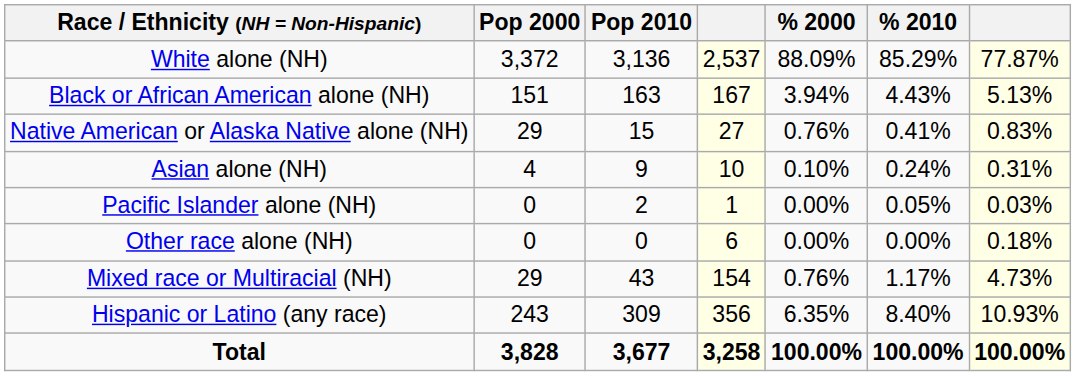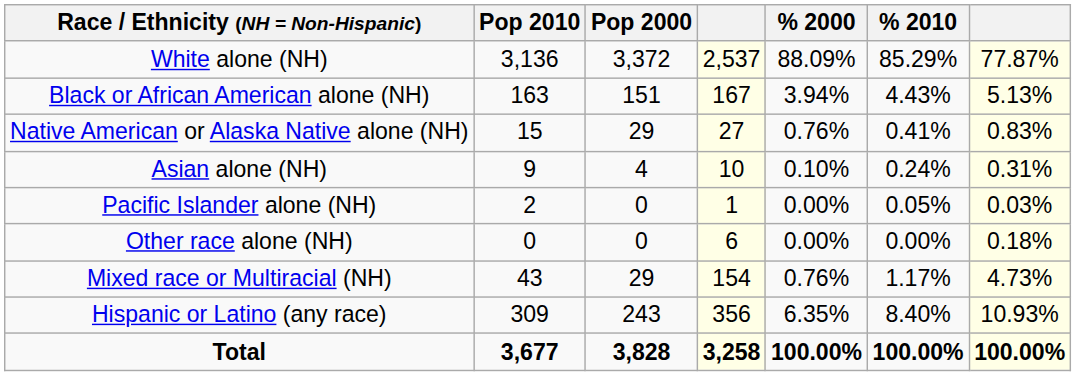columns swapped: (530, 22) <-> (642, 22)
